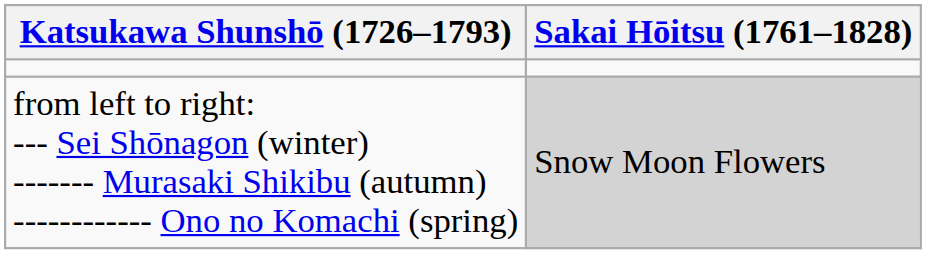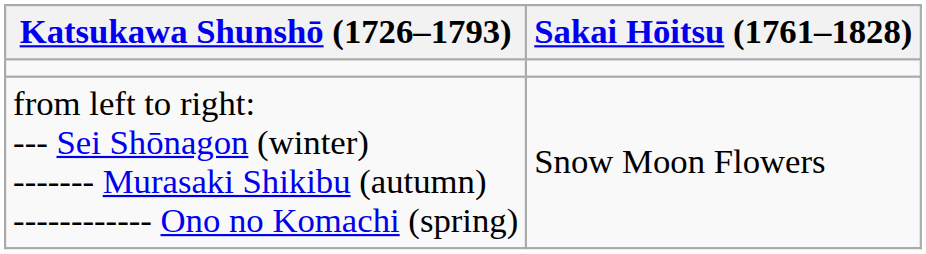(680, 161) lightgrey background -> (680, 161) no background
